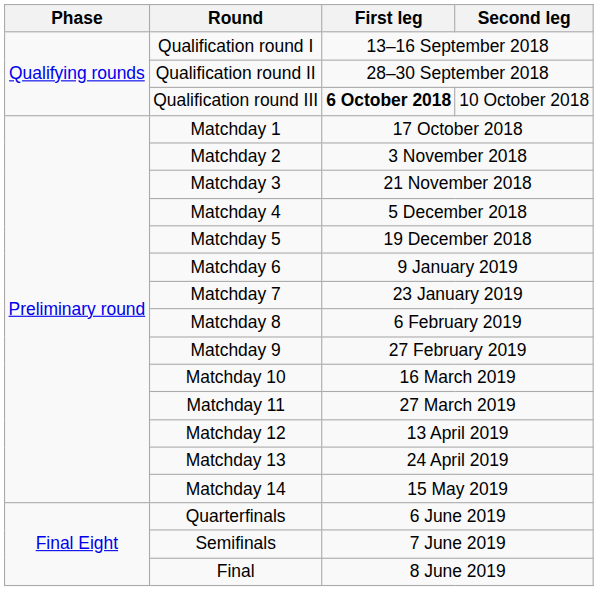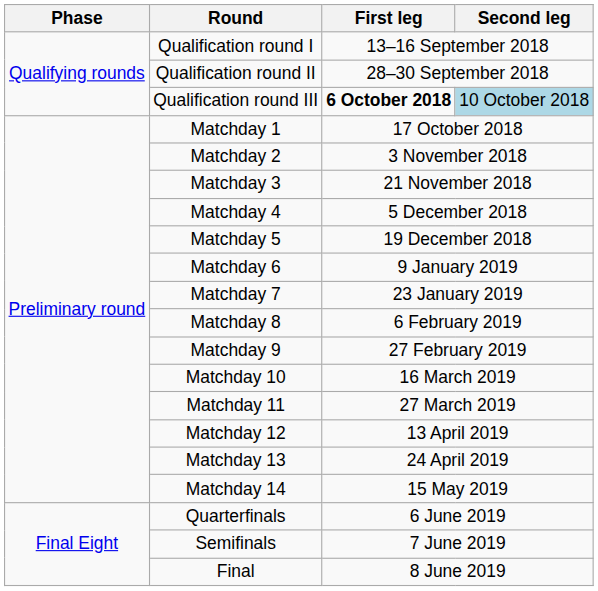(524, 101) no background -> (524, 101) lightblue background
